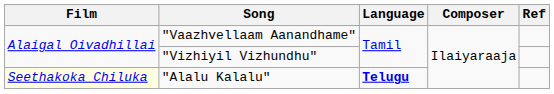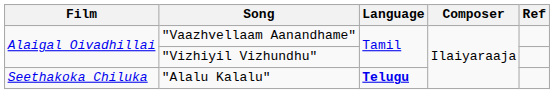(78, 78) lightyellow background -> (78, 78) no background
